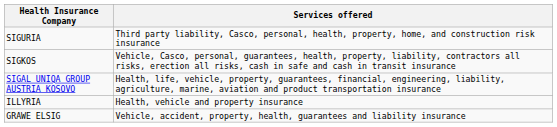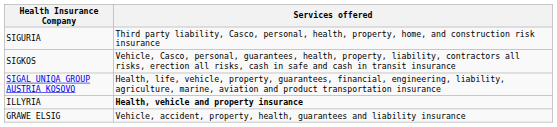(209, 102) normal -> (209, 102) bold
